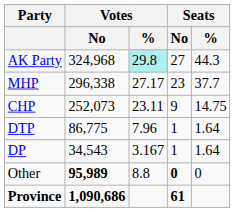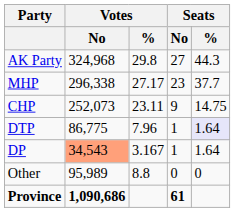(144, 60) paleturquoise background -> (144, 60) no background
(207, 128) no background -> (207, 128) lavender background
(88, 151) no background -> (88, 151) lightsalmon background
(88, 173) bold -> (88, 173) normal
(174, 173) bold -> (174, 173) normal
